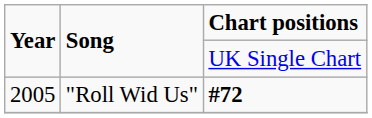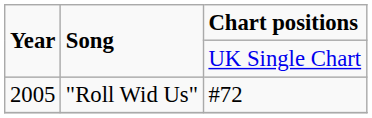(225, 94) bold -> (225, 94) normal
